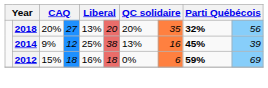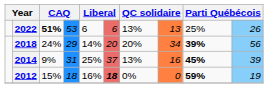+ row: (26, 28)
(51, 28) 20% -> (51, 44) 24%
(72, 28) 27 -> (72, 44) 29
(92, 28) 13% -> (92, 44) 14%
(175, 28) 35 -> (175, 44) 34
(195, 28) 32% -> (195, 44) 39%
(72, 44) 12 -> (72, 60) 31
(112, 44) 38 -> (112, 60) 37
(112, 60) normal -> (112, 75) bold
(178, 60) 6 -> (178, 75) 0
(255, 60) 69 -> (255, 75) 19
